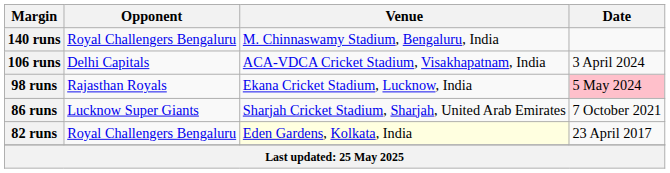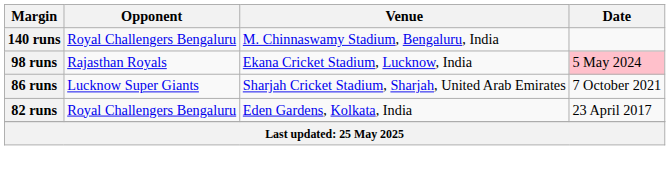- row: (34, 63)
(328, 133) lightyellow background -> (328, 110) no background
